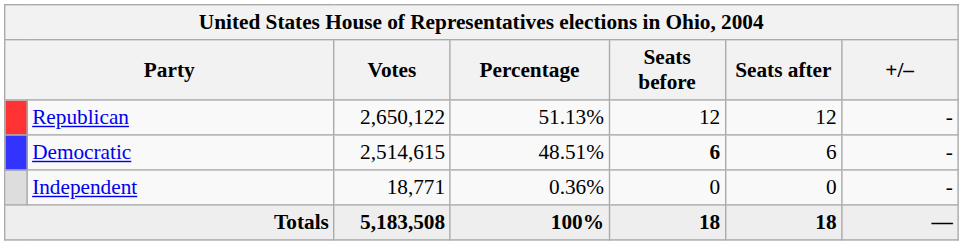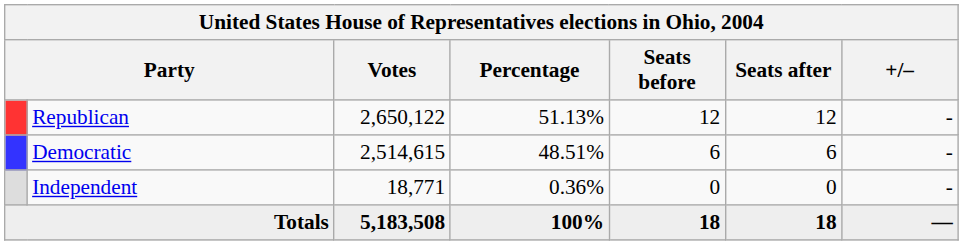(715, 152) bold -> (715, 152) normal
